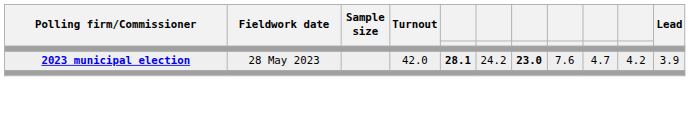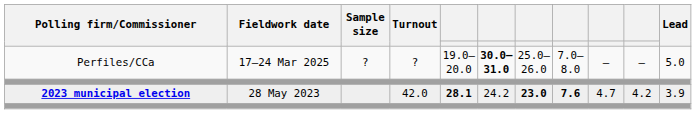+ row: (116, 63)
(565, 61) normal -> (570, 94) bold
